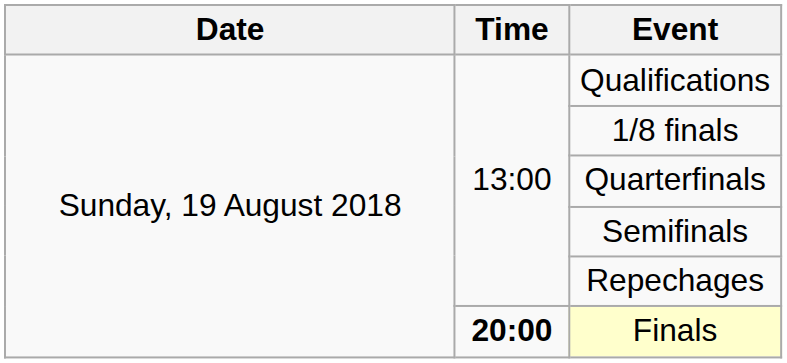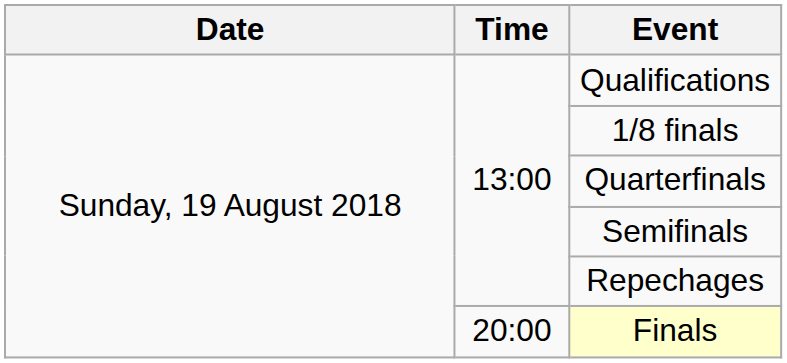(512, 331) bold -> (512, 331) normal
